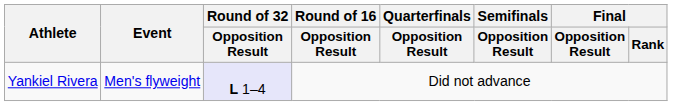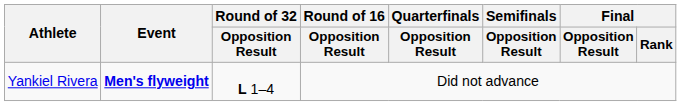(152, 82) normal -> (157, 82) bold
(248, 90) lavender background -> (256, 90) no background
